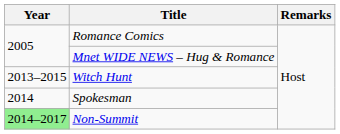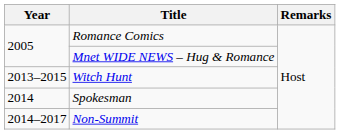(37, 118) lightgreen background -> (37, 118) no background
